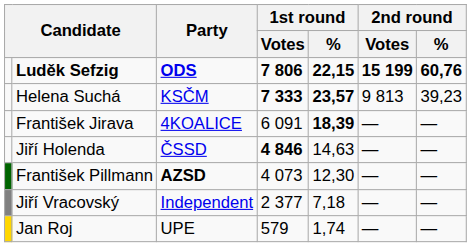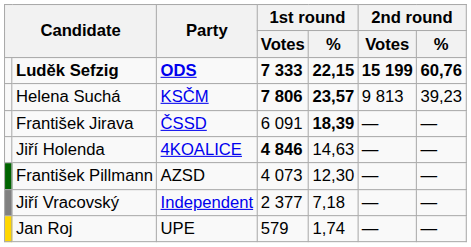(282, 70) 7 806 -> (282, 70) 7 333
(282, 96) 7 333 -> (282, 96) 7 806
(201, 123) 4KOALICE -> (184, 123) ČSSD
(184, 149) ČSSD -> (201, 149) 4KOALICE
(183, 176) bold -> (183, 176) normal
